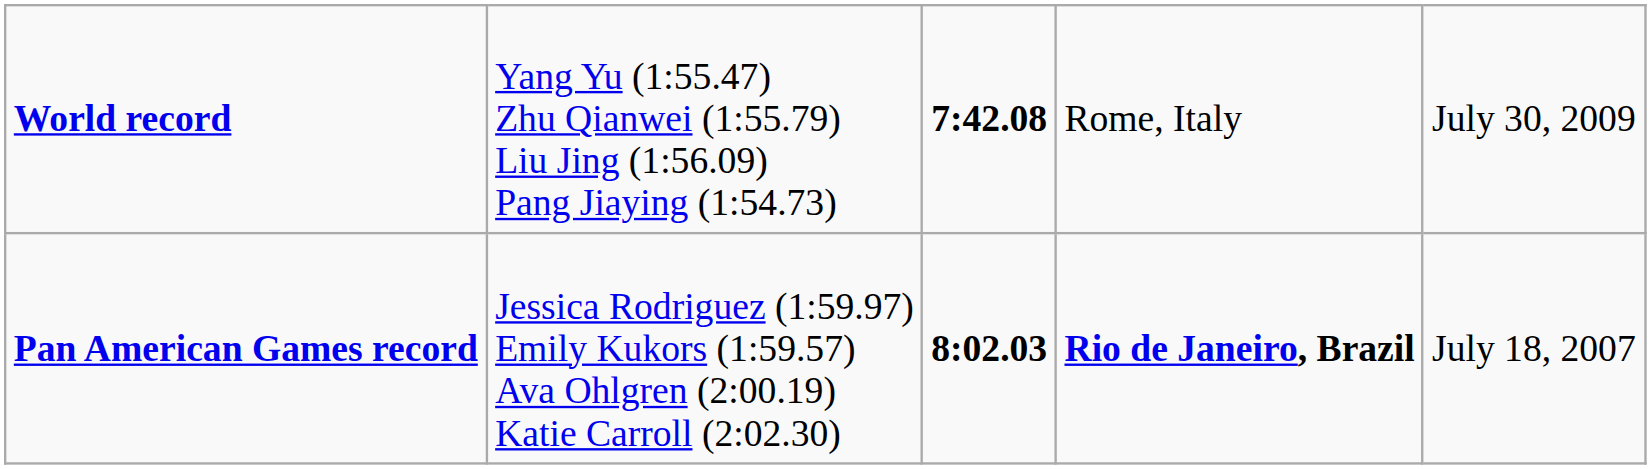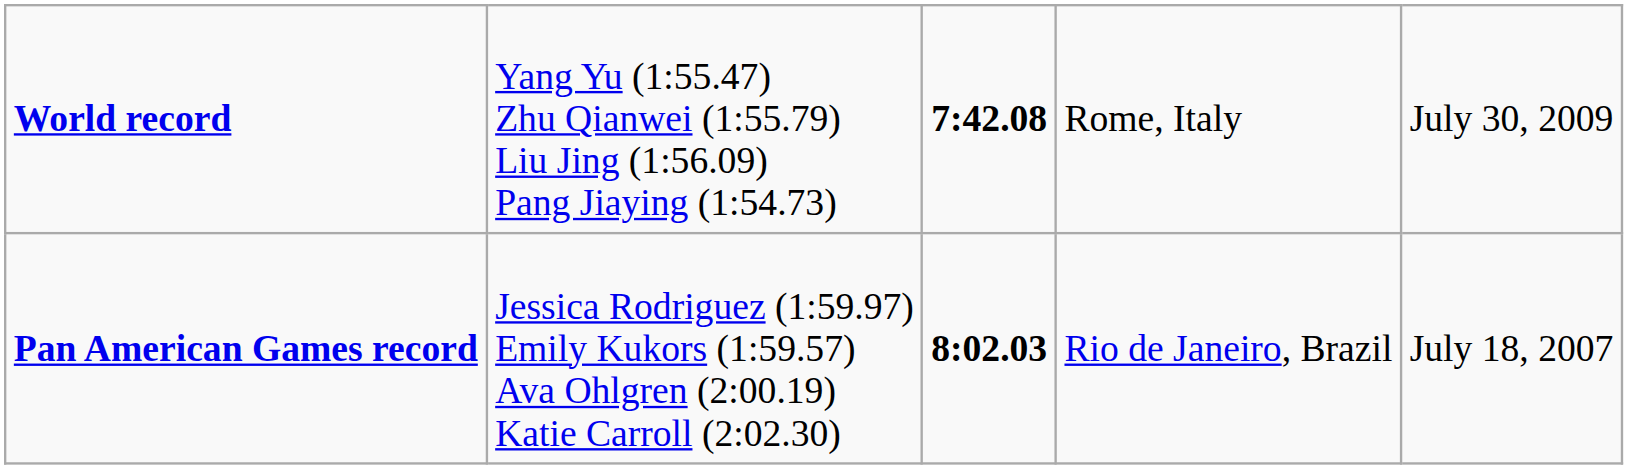(1240, 347) bold -> (1228, 347) normal
